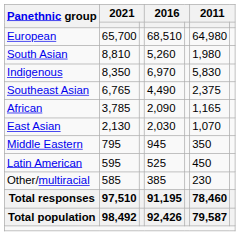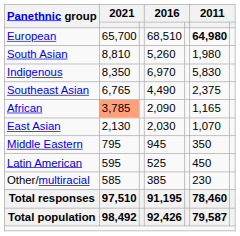(210, 36) normal -> (210, 36) bold
(116, 108) no background -> (116, 108) lightsalmon background
